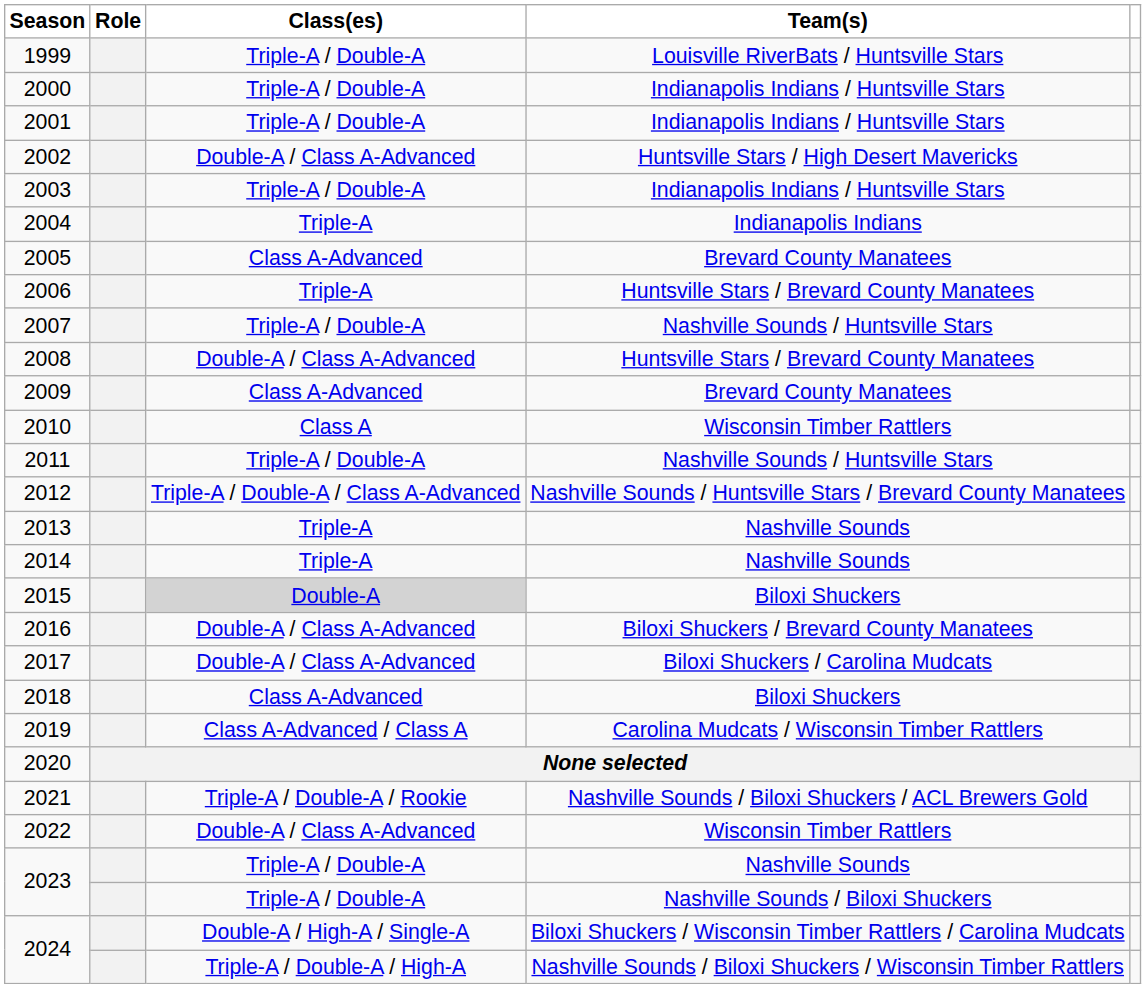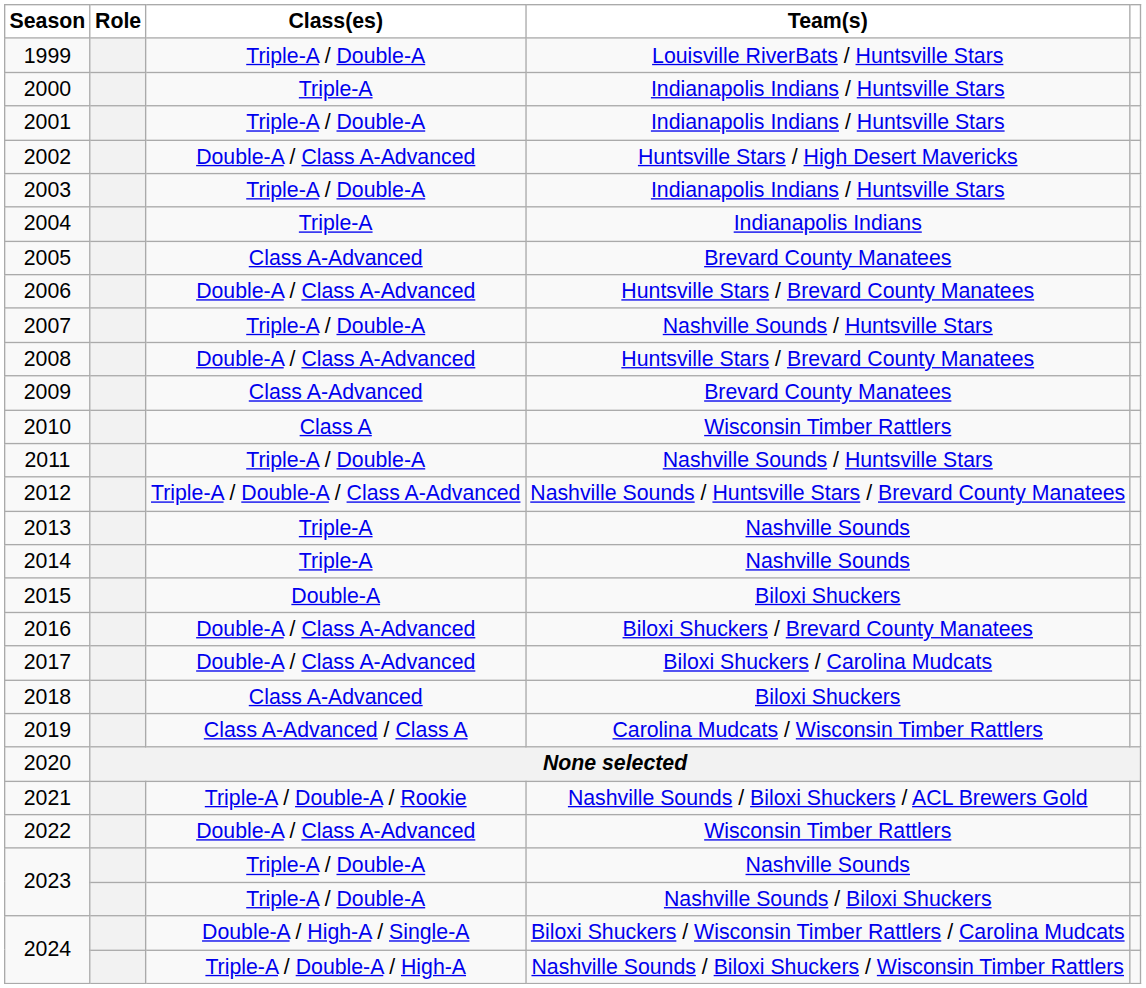(336, 88) Triple-A / Double-A -> (336, 88) Triple-A
(336, 291) Triple-A -> (336, 291) Double-A / Class A-Advanced
(336, 595) lightgrey background -> (336, 595) no background
